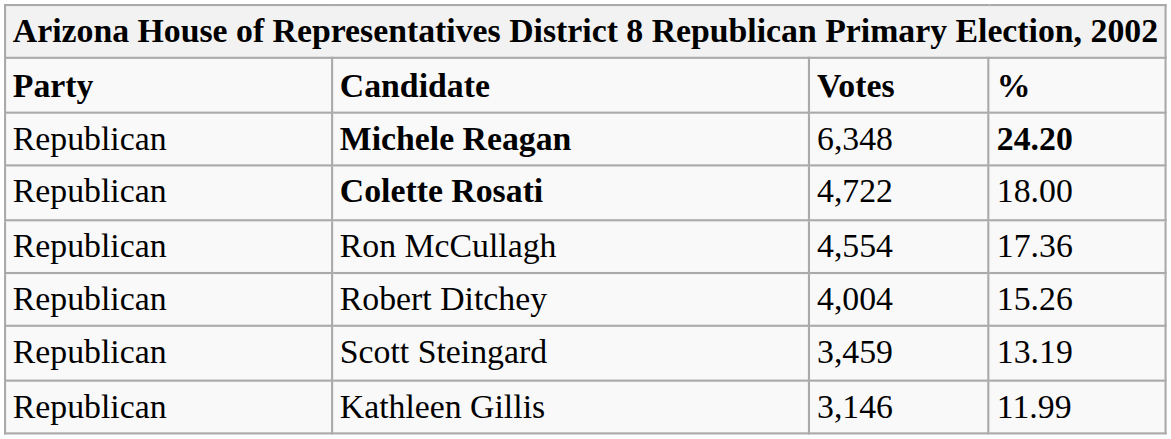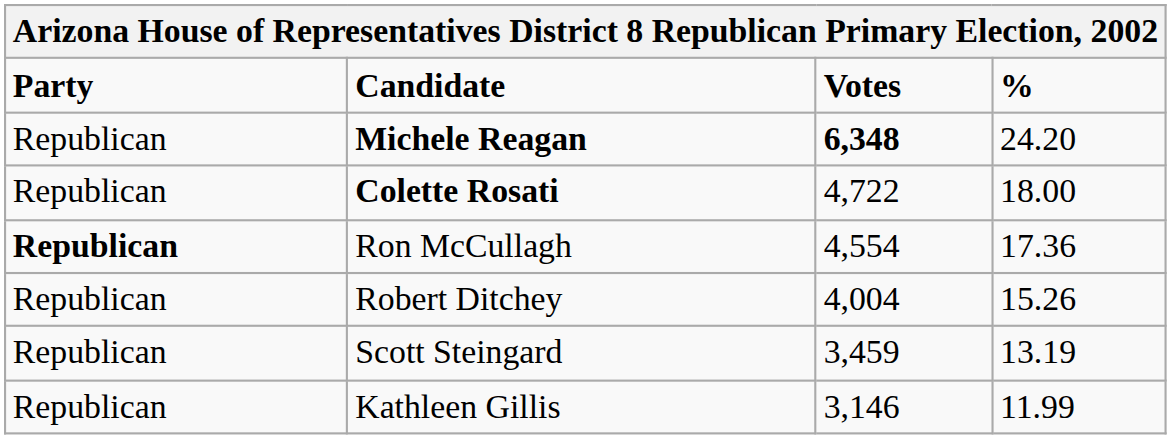(855, 138) normal -> (862, 138) bold
(1035, 138) bold -> (1038, 138) normal
(90, 245) normal -> (95, 245) bold
